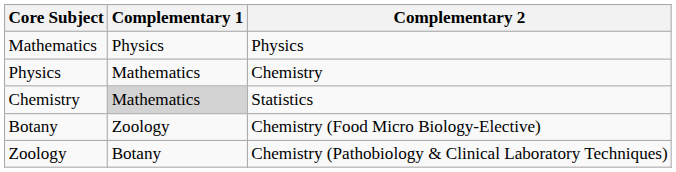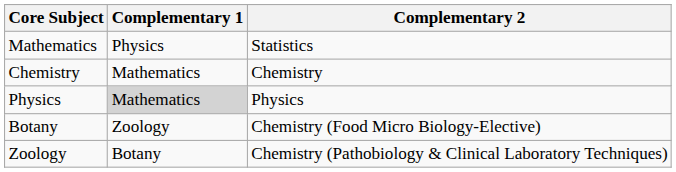(277, 45) Physics -> (282, 45) Statistics
(35, 72) Physics -> (44, 72) Chemistry
(44, 99) Chemistry -> (35, 99) Physics
(282, 99) Statistics -> (277, 99) Physics
